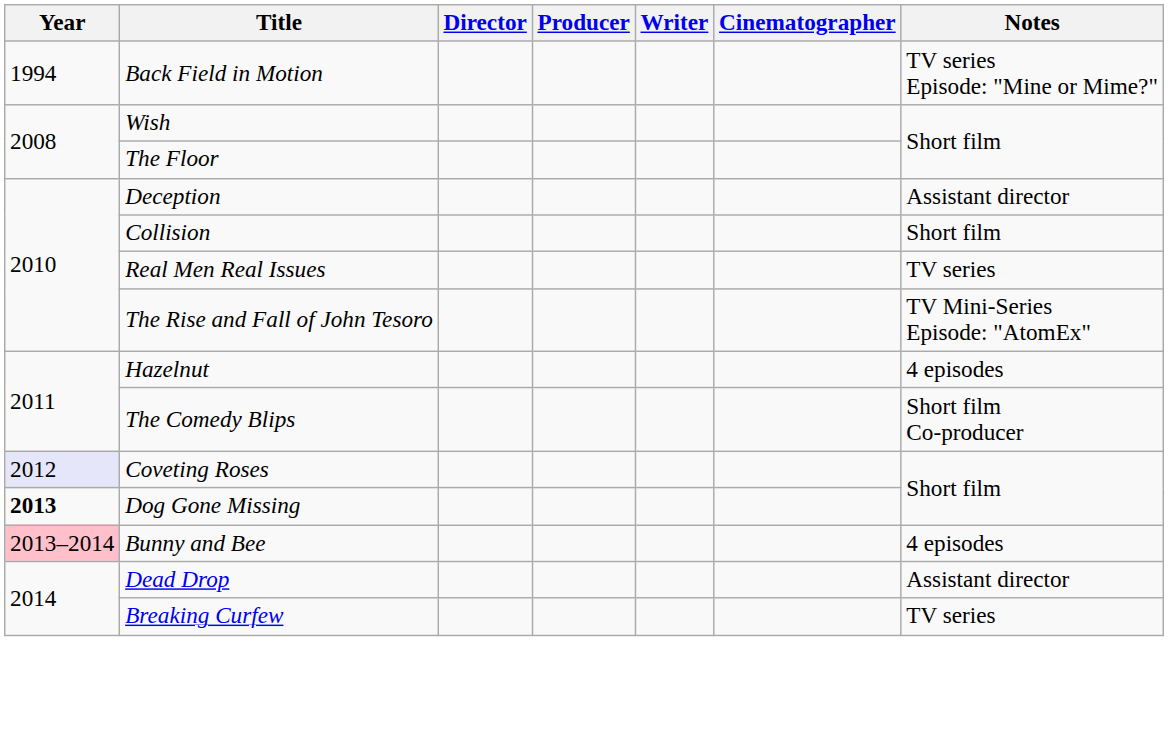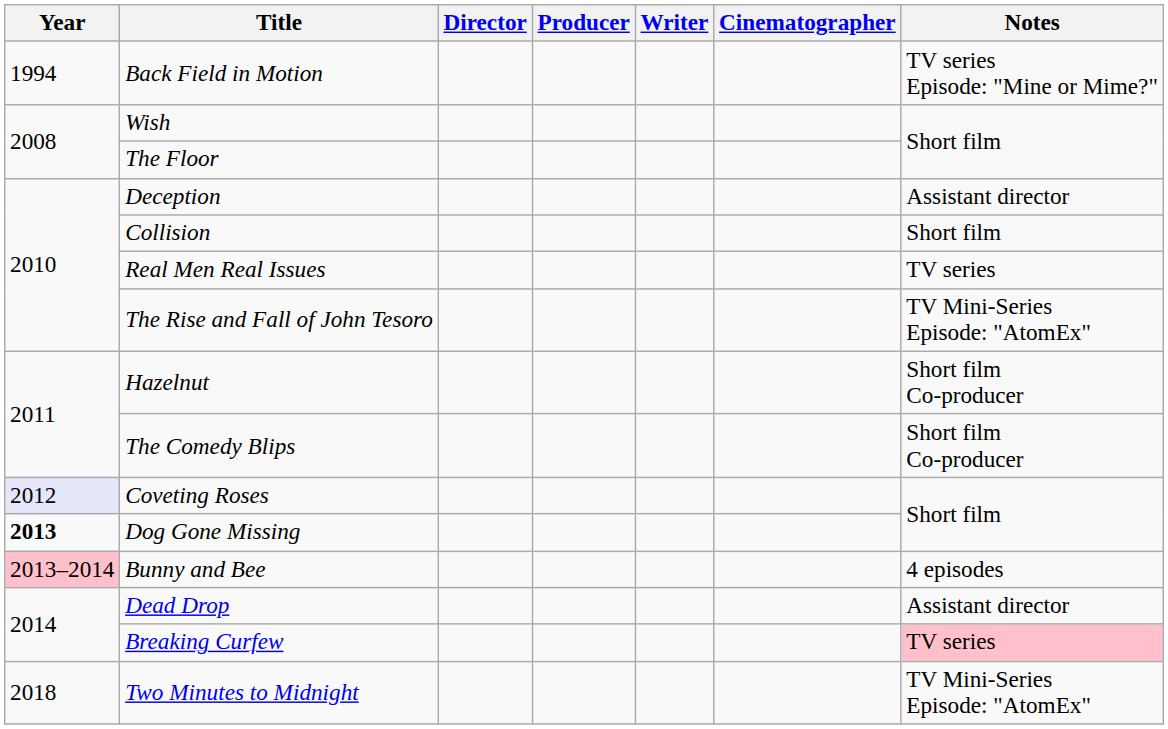(955, 369) 4 episodes -> (965, 382) Short film Co-producer
(951, 616) no background -> (951, 642) pink background
+ row: (242, 692)
